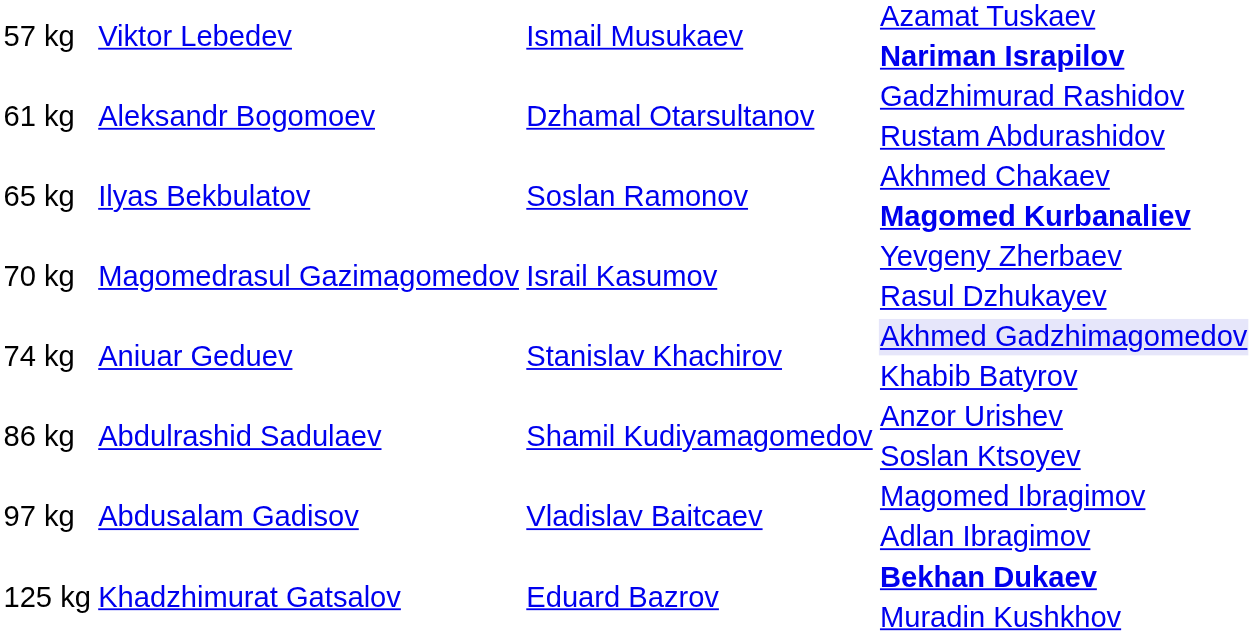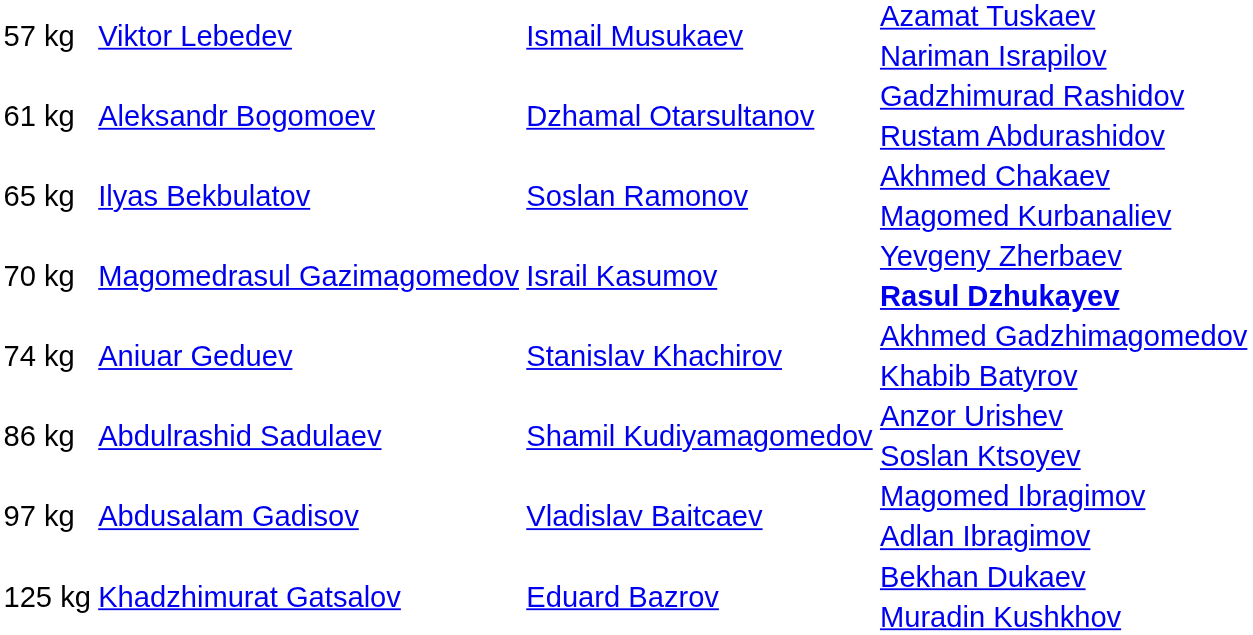(1002, 56) bold -> (993, 56) normal
(1035, 216) bold -> (1026, 216) normal
(993, 296) normal -> (1000, 296) bold
(1064, 336) lavender background -> (1064, 336) no background
(988, 576) bold -> (983, 576) normal
